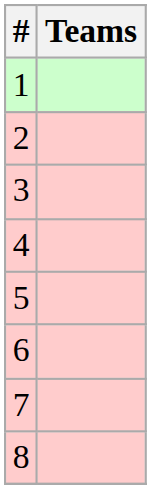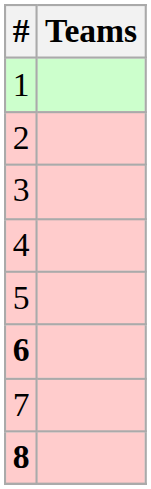(21, 350) normal -> (21, 350) bold
(21, 457) normal -> (21, 457) bold
